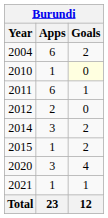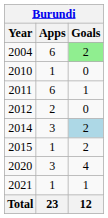(86, 52) no background -> (86, 52) lightgreen background
(86, 71) lightyellow background -> (86, 71) no background
(86, 128) no background -> (86, 128) lightblue background
